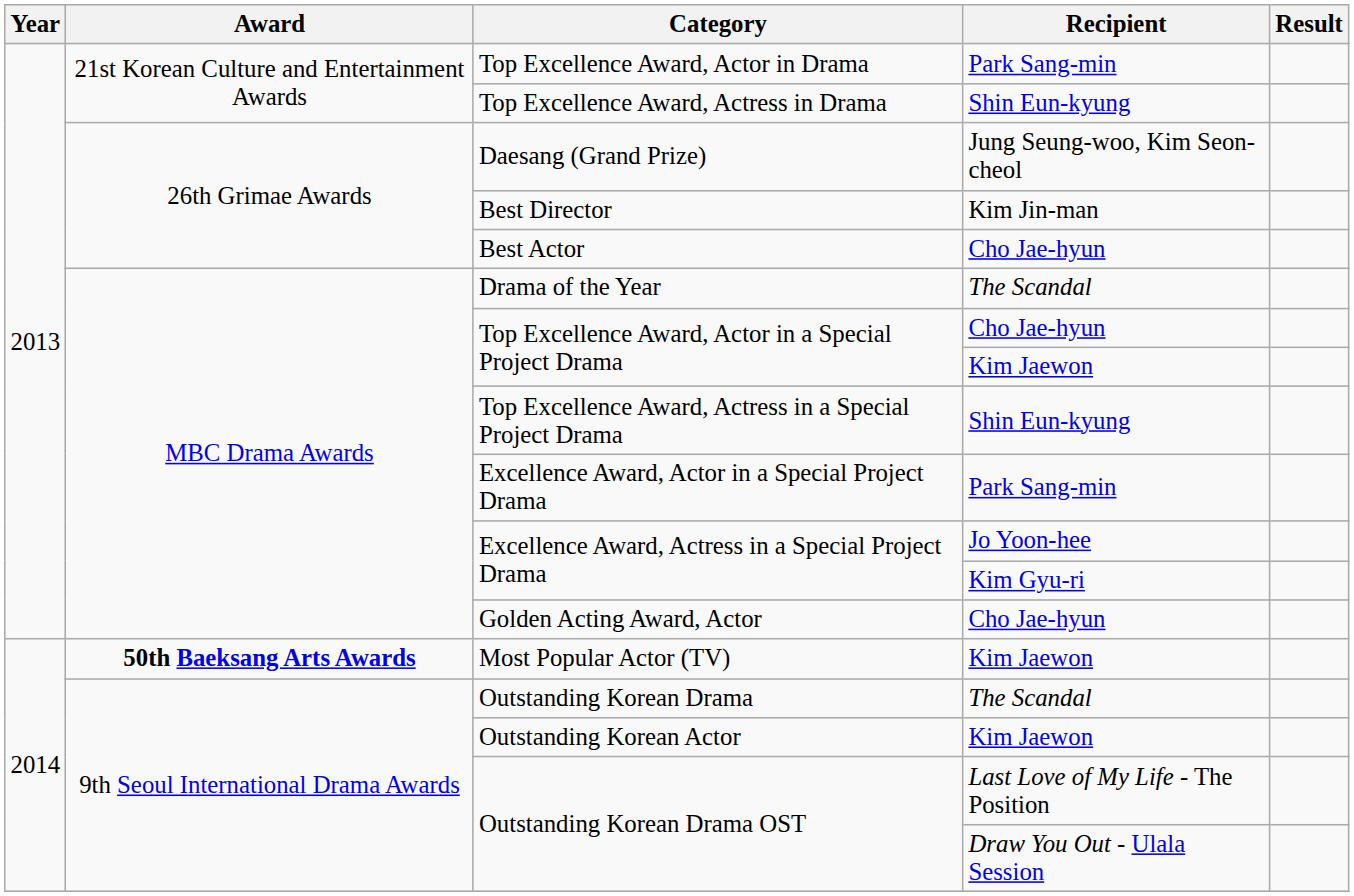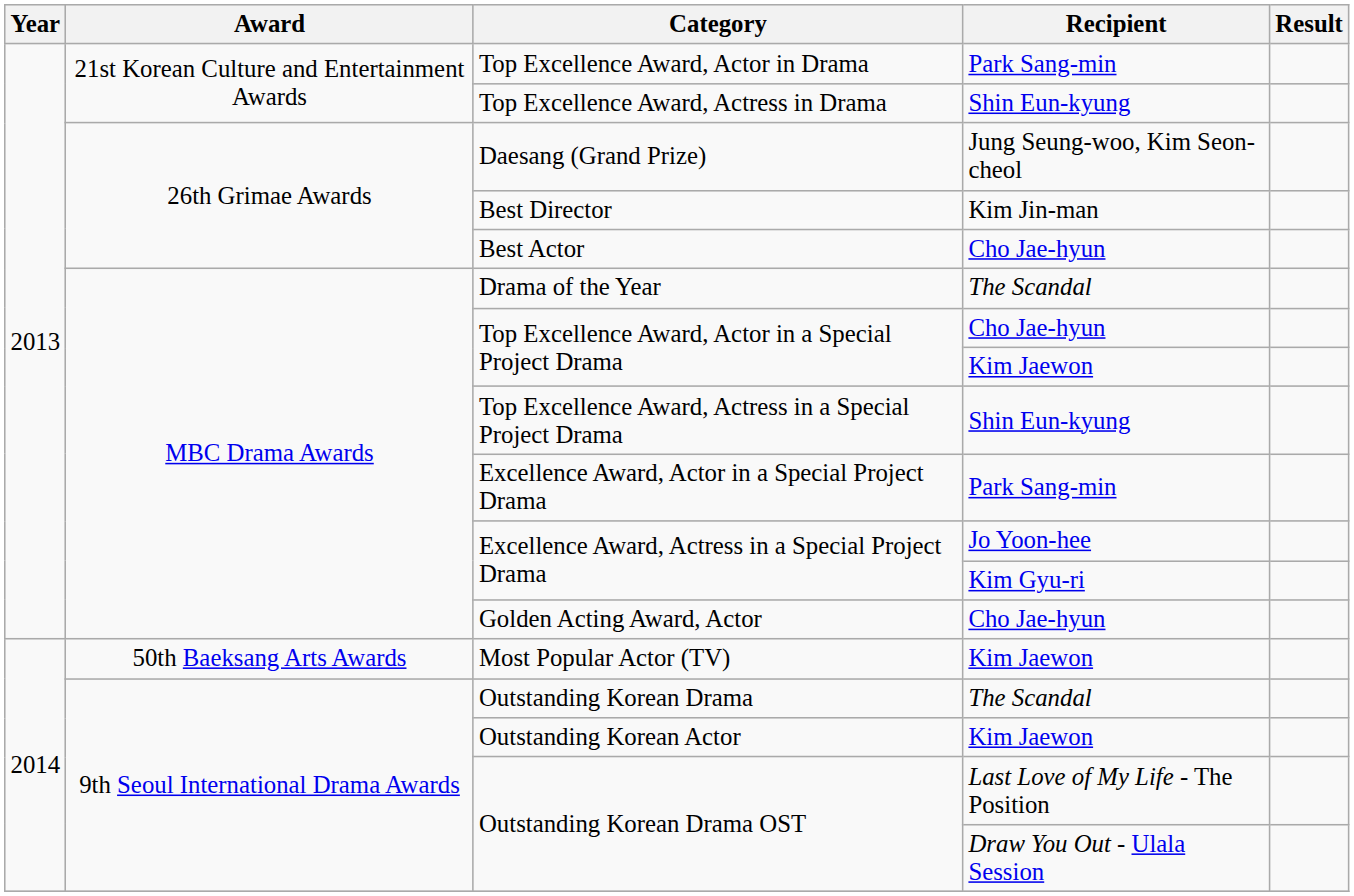(270, 658) bold -> (270, 658) normal
